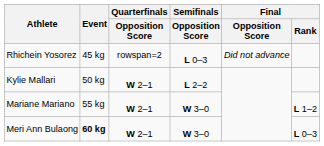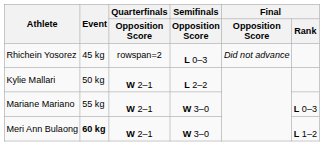(305, 110) L 1–2 -> (305, 110) L 0–3
(305, 134) L 0–3 -> (305, 134) L 1–2
